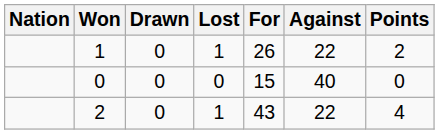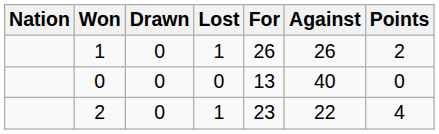(325, 50) 22 -> (325, 50) 26
(264, 81) 15 -> (264, 81) 13
(264, 112) 43 -> (264, 112) 23
